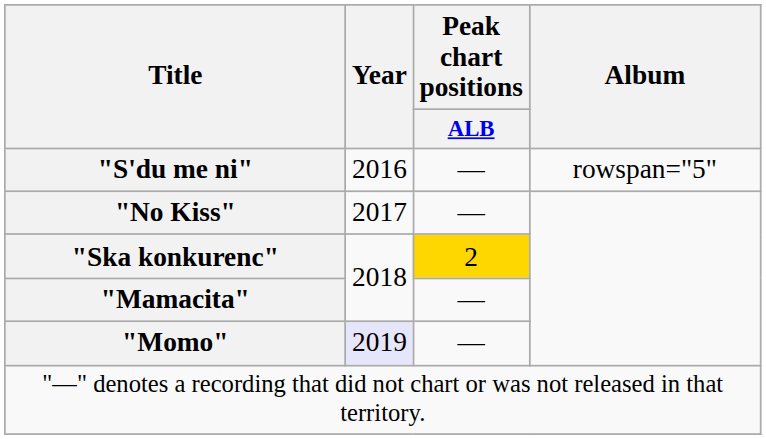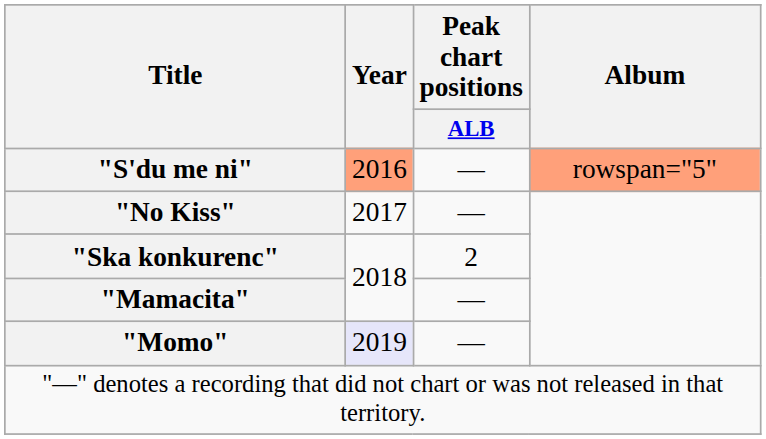(379, 169) no background -> (379, 169) lightsalmon background
(645, 169) no background -> (645, 169) lightsalmon background
(471, 256) gold background -> (471, 256) no background
